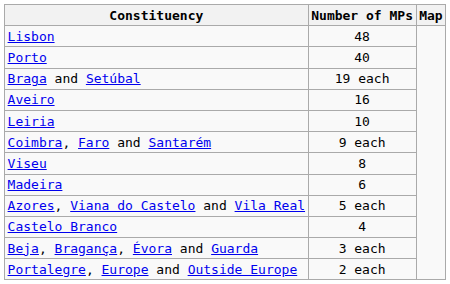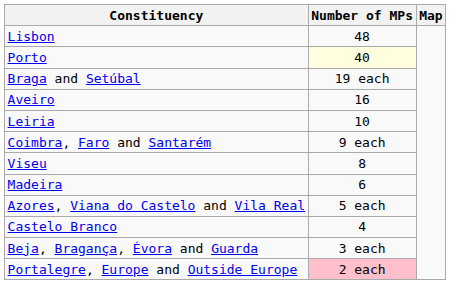(362, 57) no background -> (362, 57) lightyellow background
(362, 269) no background -> (362, 269) pink background
